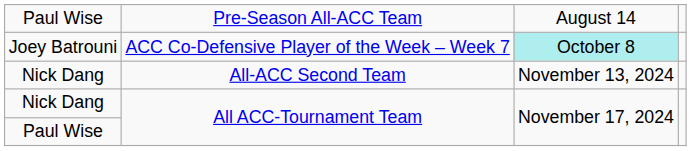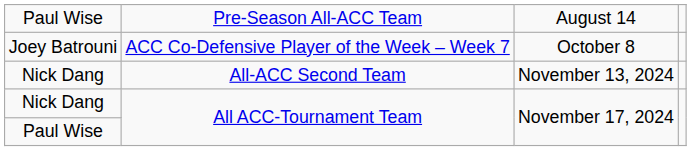(596, 46) paleturquoise background -> (596, 46) no background
